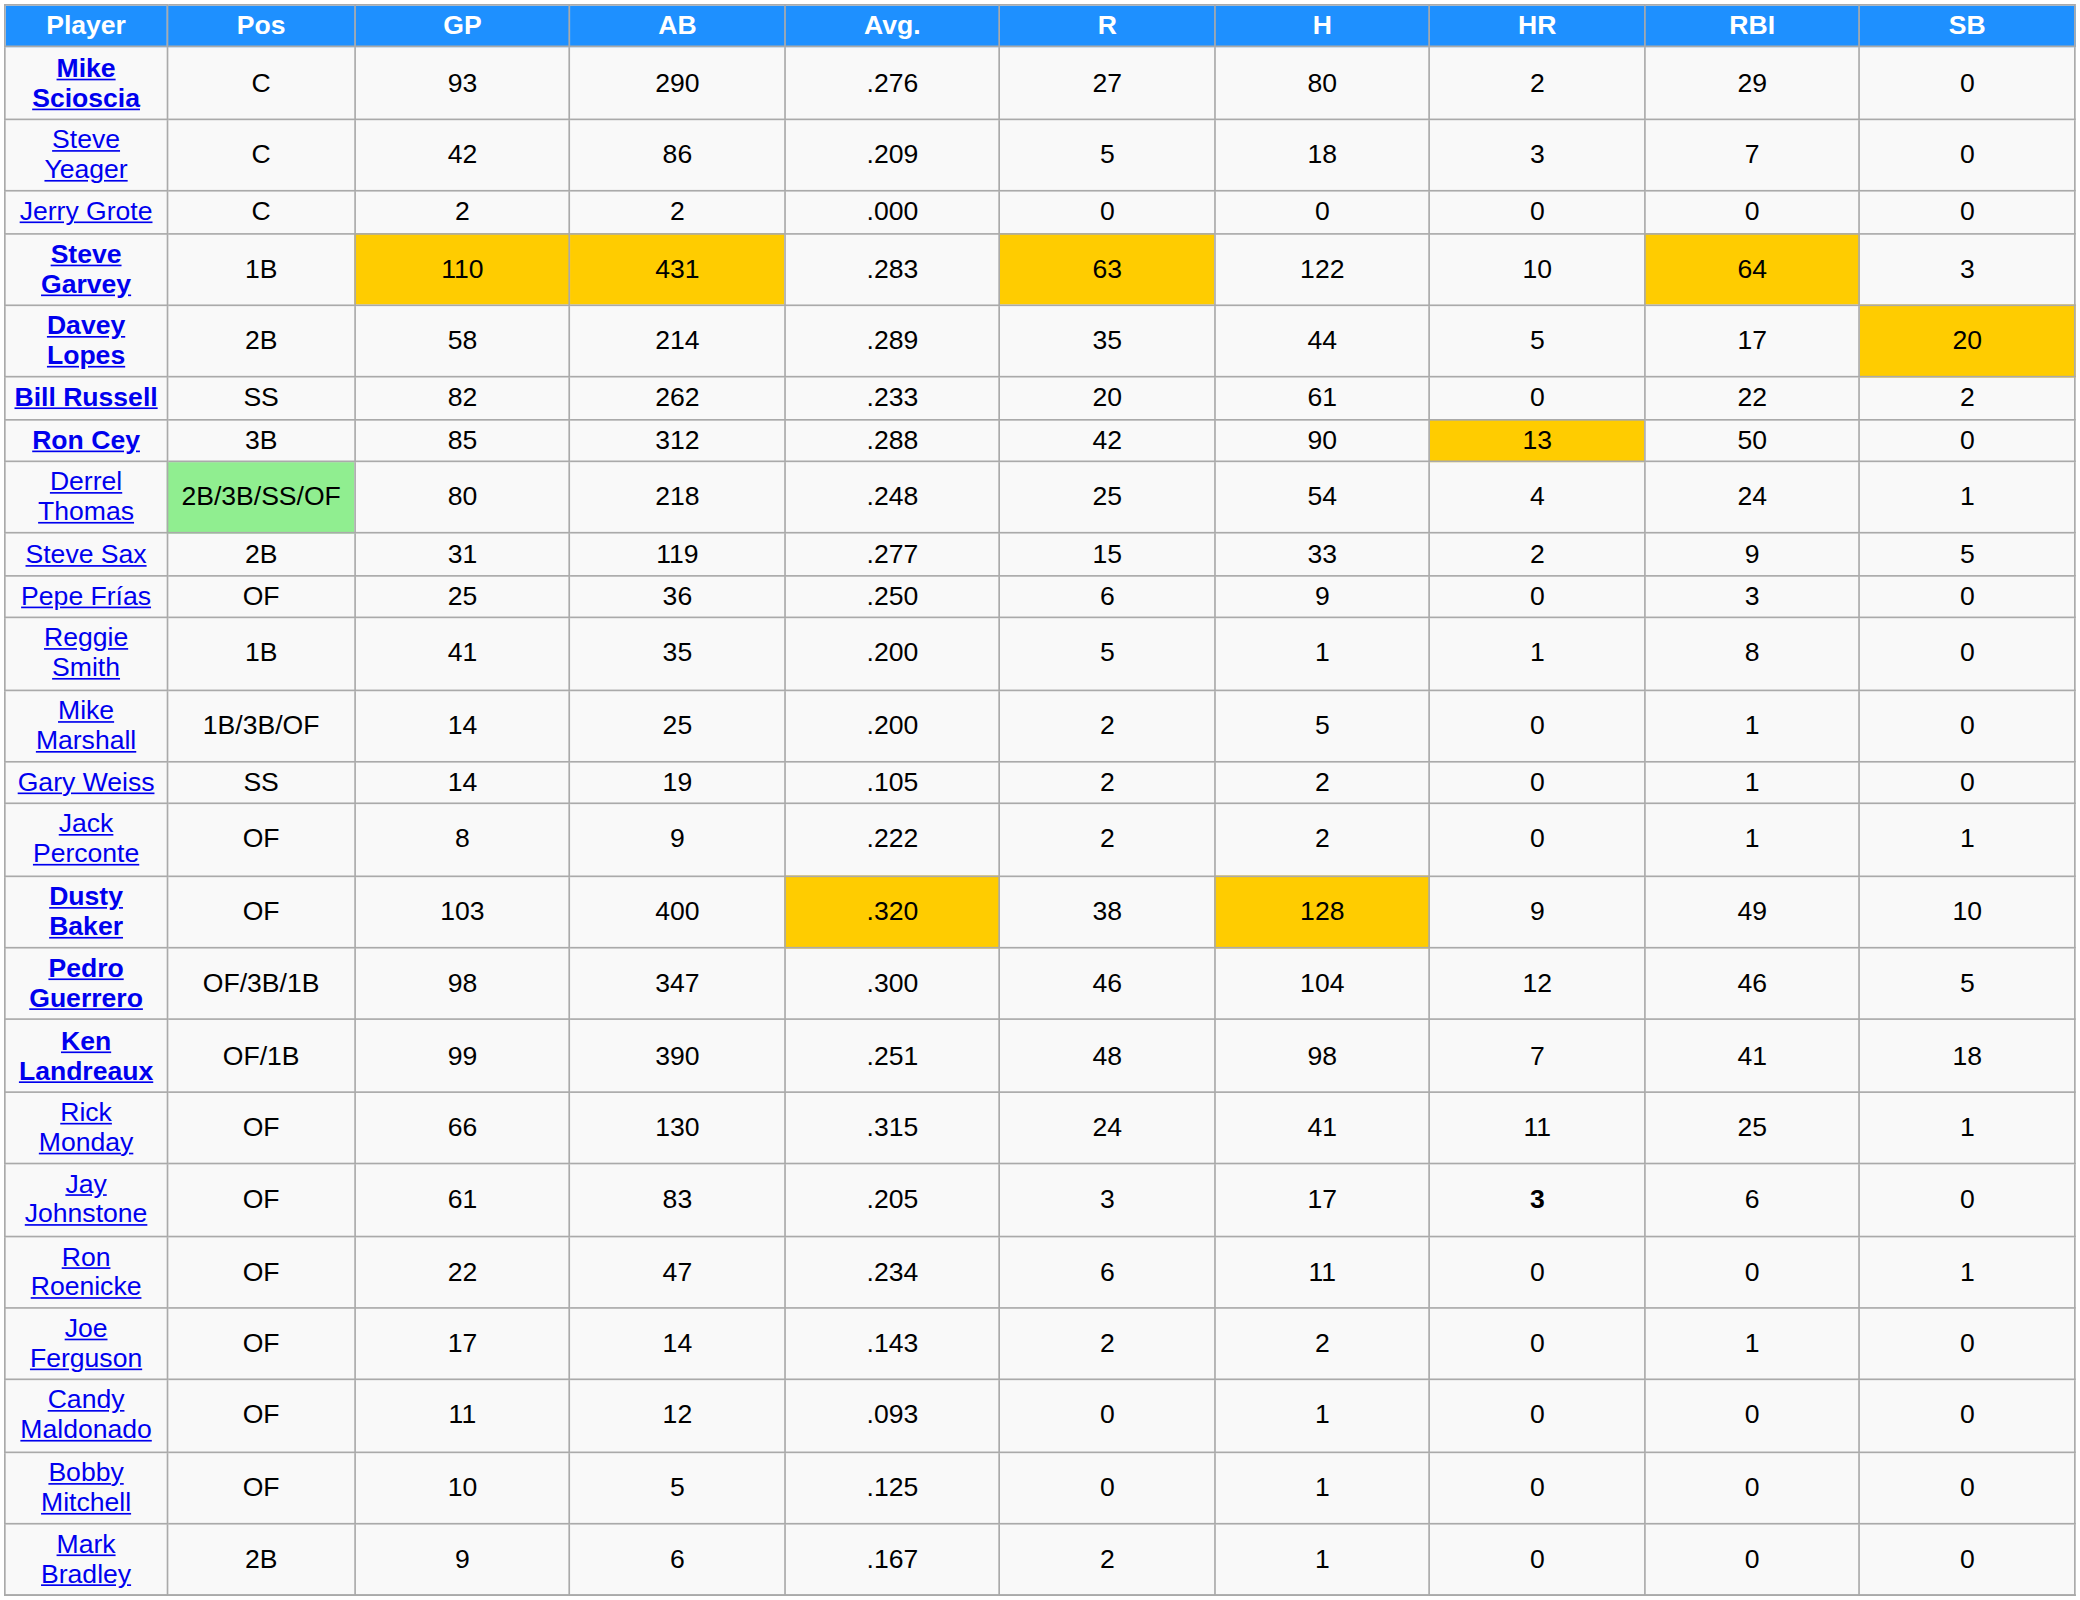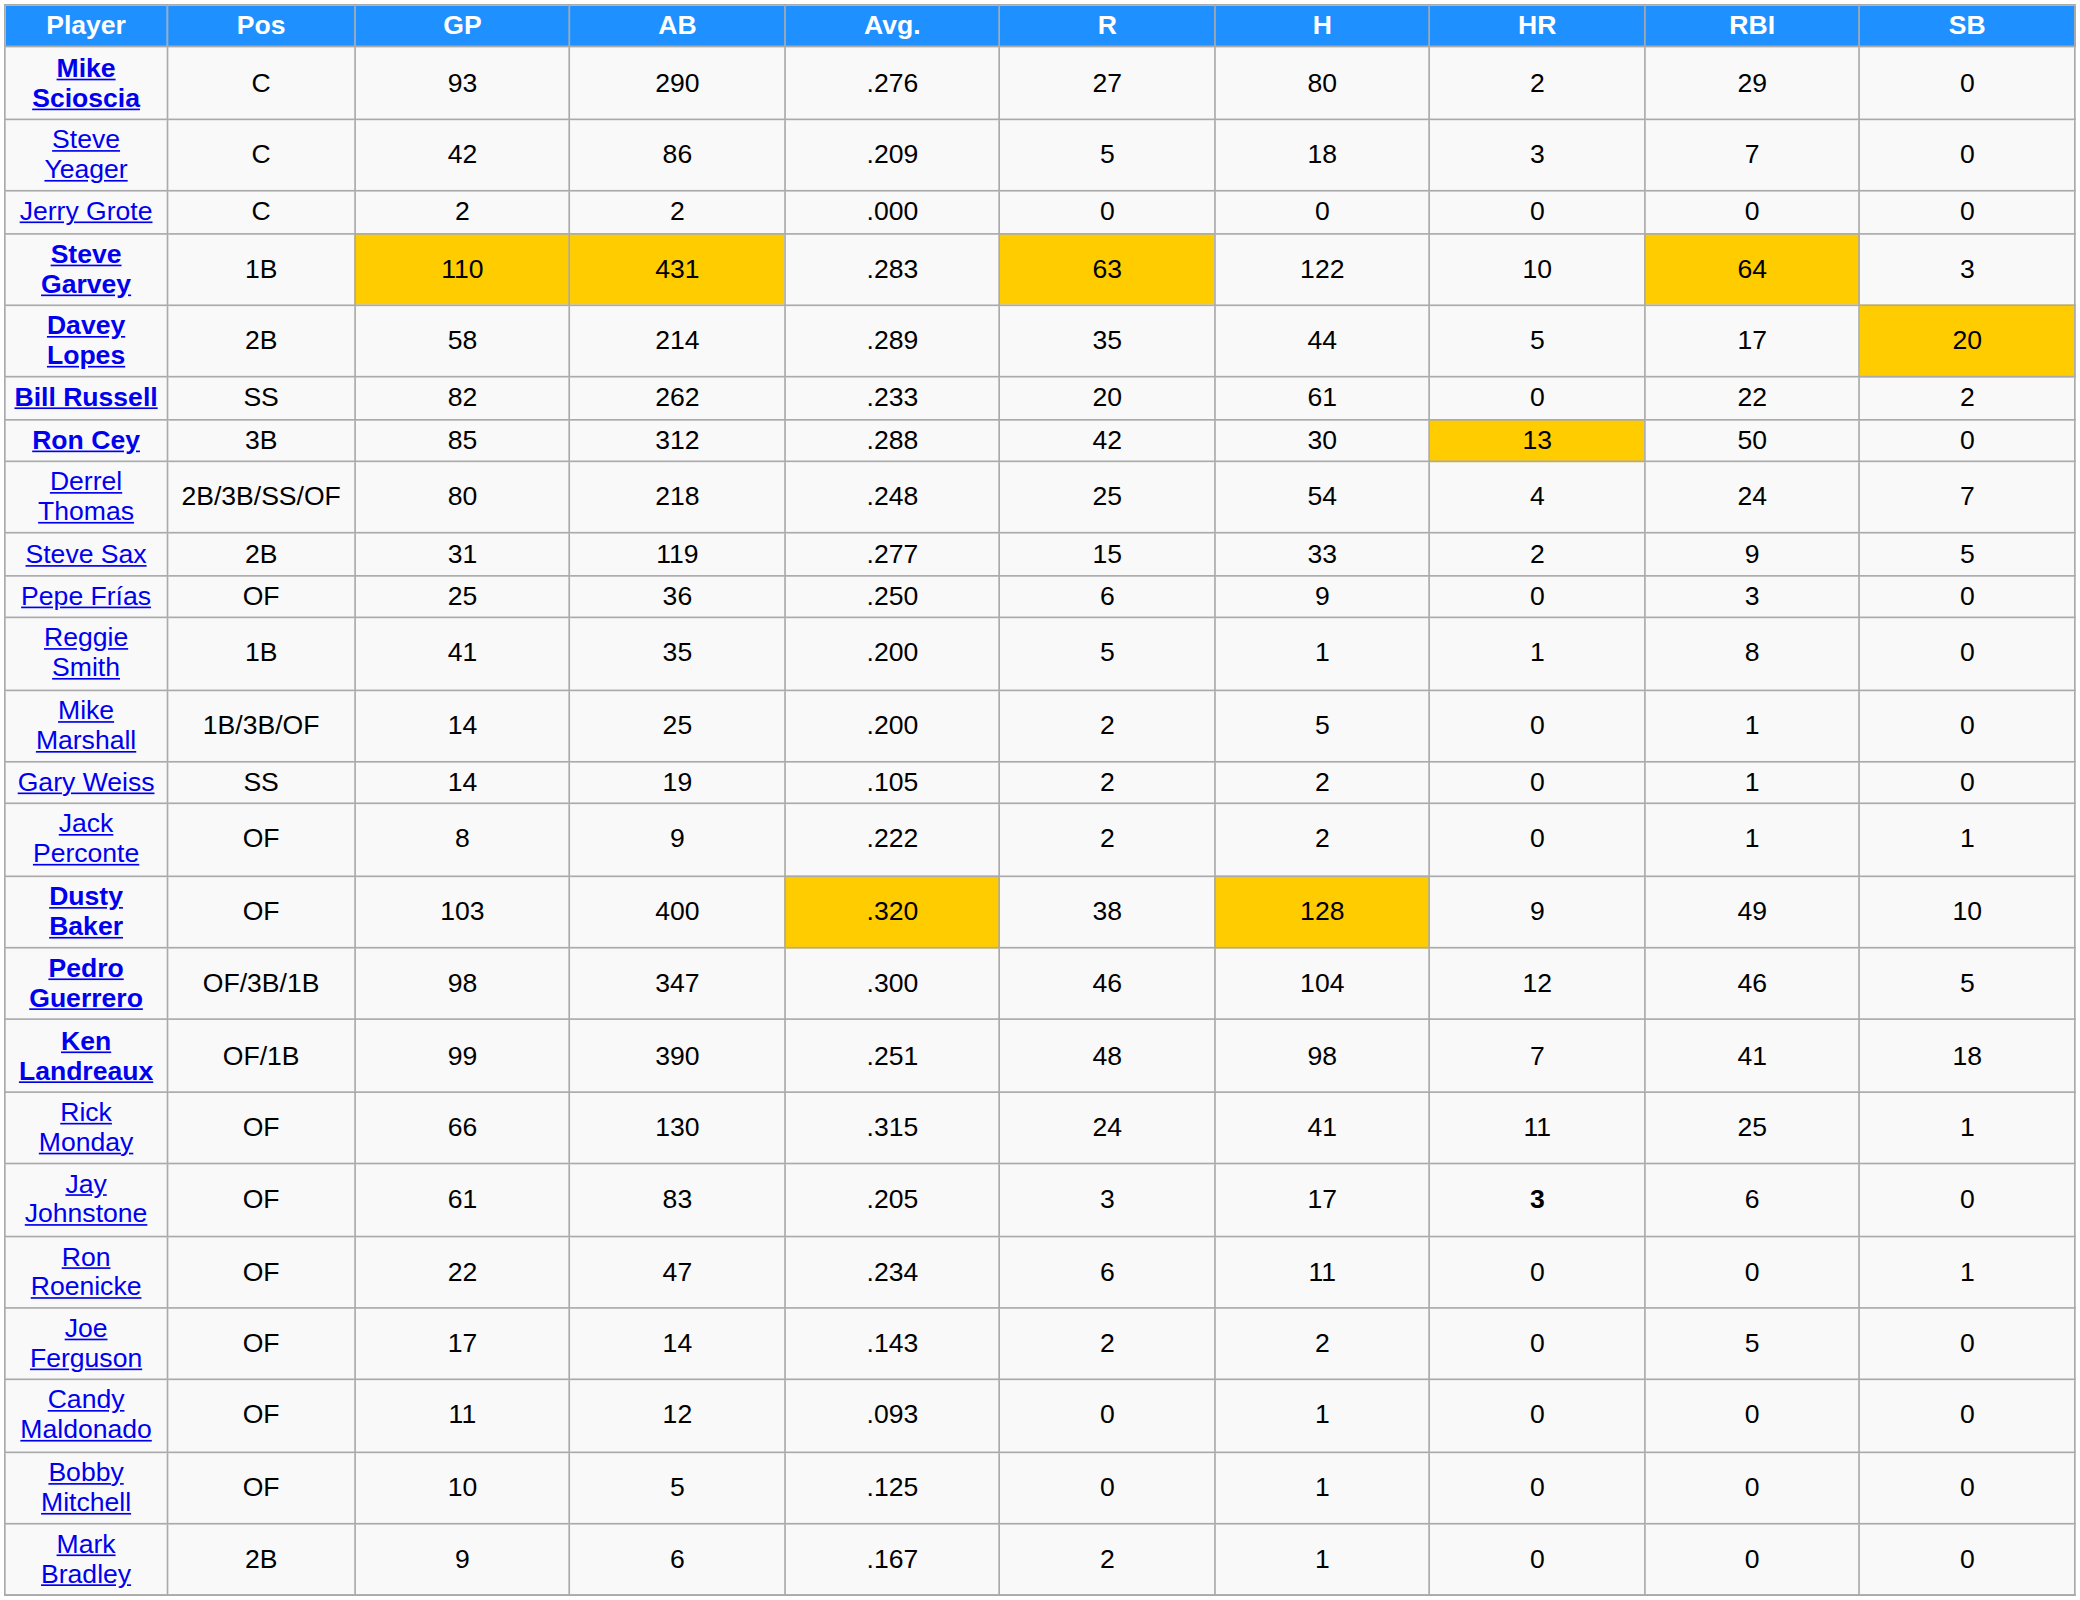(1322, 439) 90 -> (1322, 439) 30
(261, 497) lightgreen background -> (261, 497) no background
(1967, 497) 1 -> (1967, 497) 7
(1752, 1343) 1 -> (1752, 1343) 5
